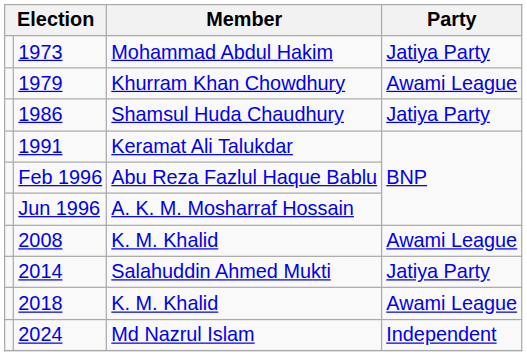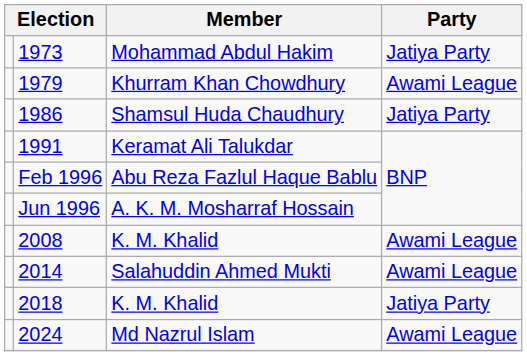(438, 271) Jatiya Party -> (452, 271) Awami League
(452, 303) Awami League -> (438, 303) Jatiya Party
(441, 334) Independent -> (452, 334) Awami League
